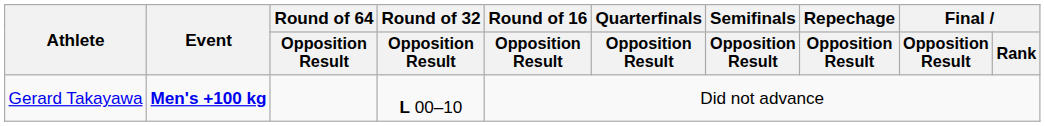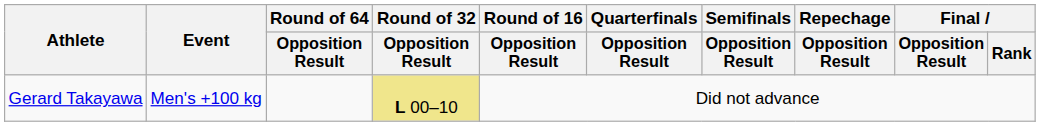(209, 99) bold -> (206, 99) normal
(431, 108) no background -> (426, 108) khaki background
